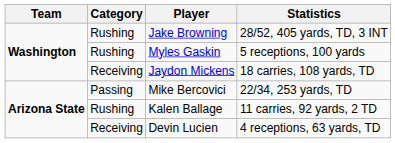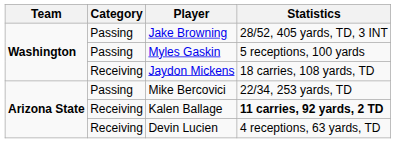(112, 33) Rushing -> (112, 33) Passing
(112, 52) Rushing -> (112, 52) Passing
(112, 109) Rushing -> (117, 109) Receiving
(308, 109) normal -> (312, 109) bold
